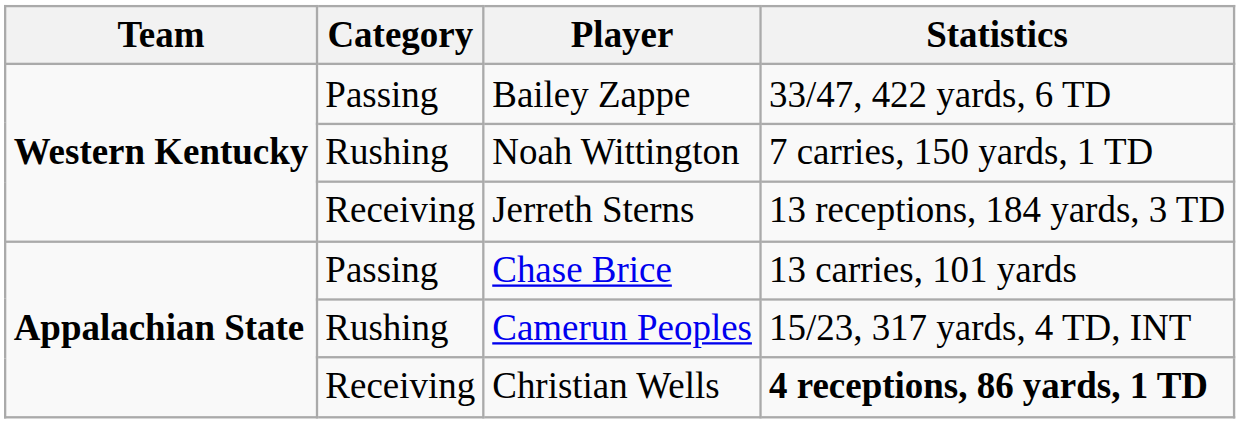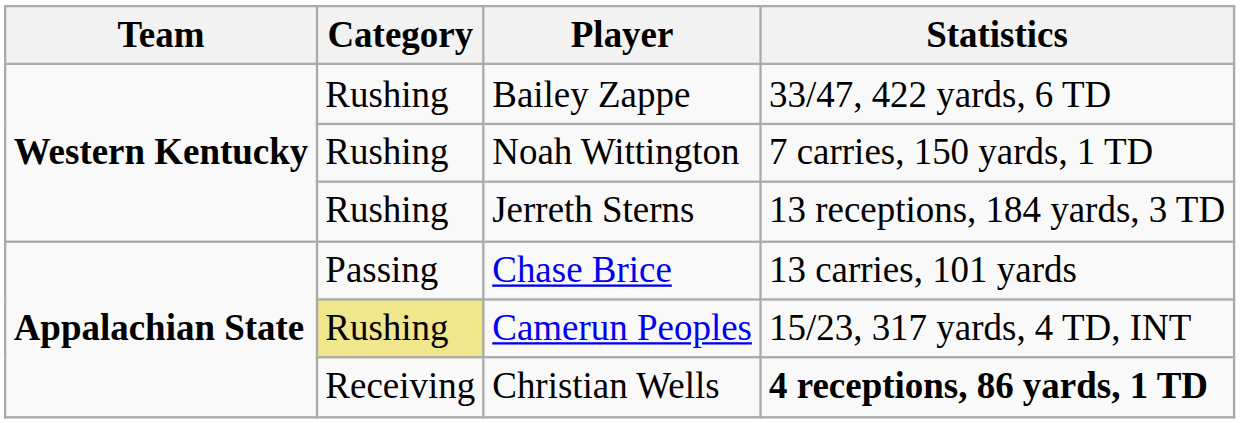(382, 93) Passing -> (387, 93) Rushing
(400, 210) Receiving -> (387, 210) Rushing
(387, 327) no background -> (387, 327) khaki background
